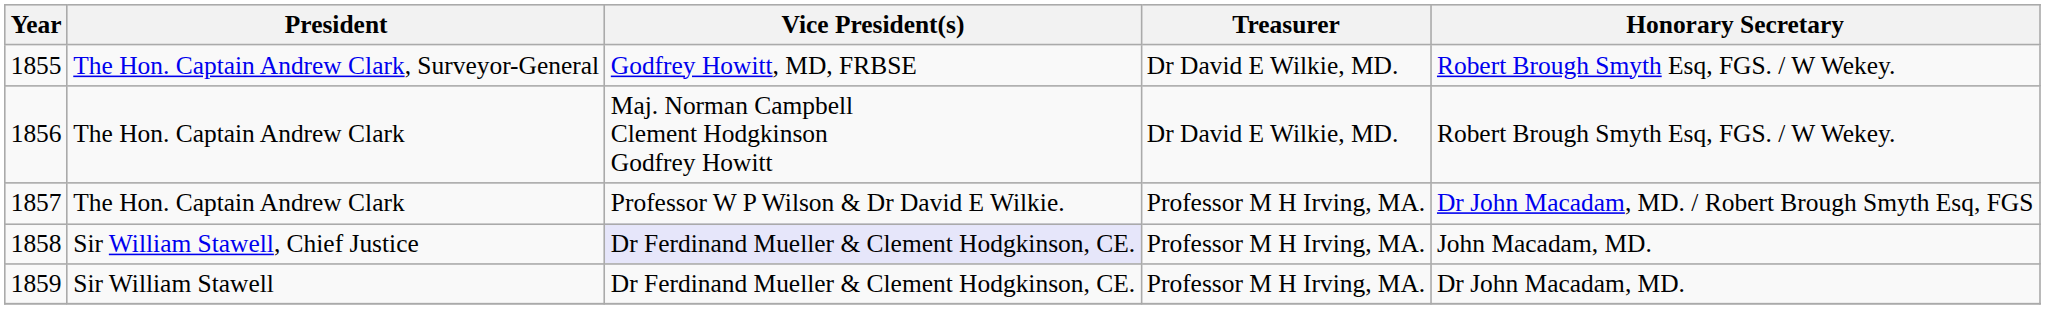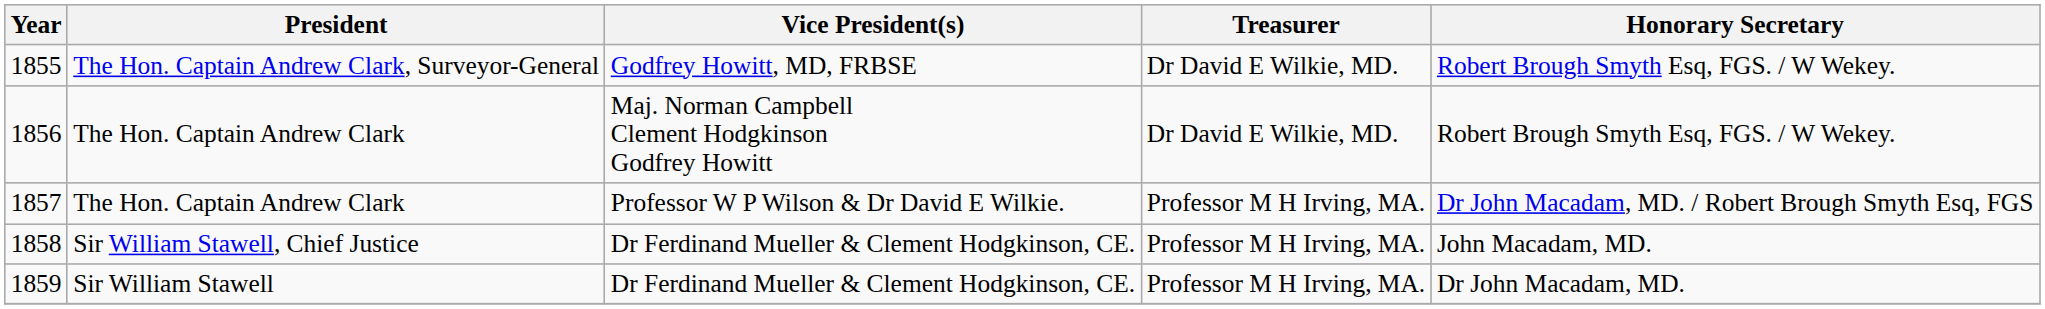(873, 243) lavender background -> (873, 243) no background
